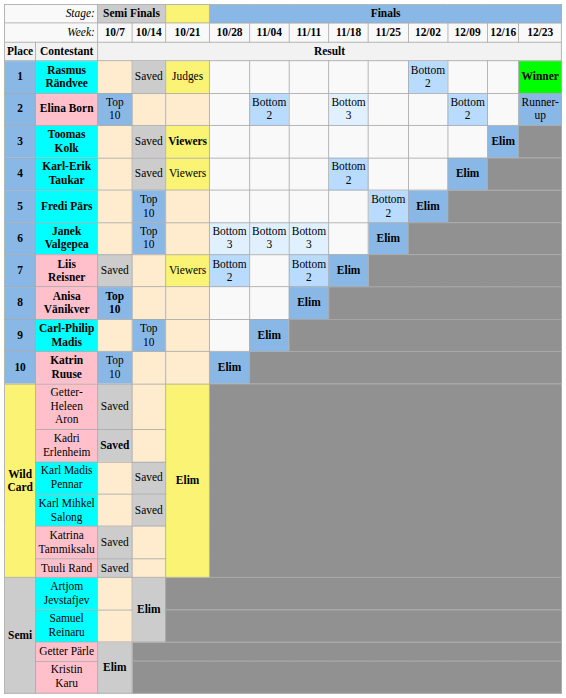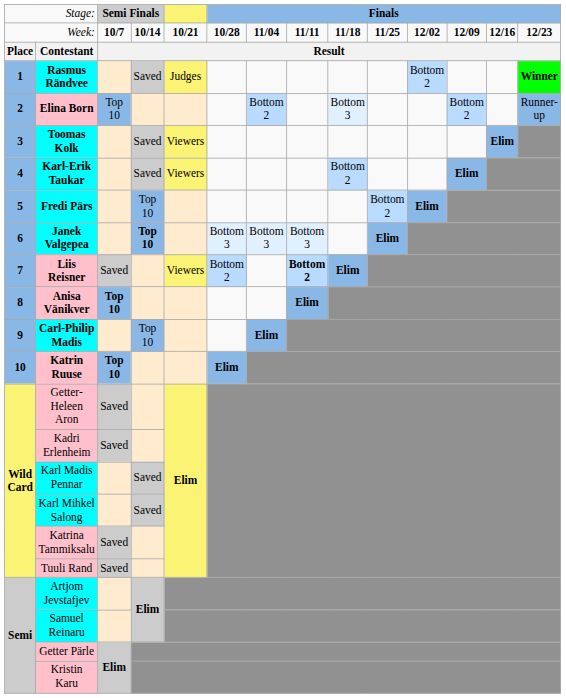(188, 141) bold -> (186, 141) normal
(149, 238) normal -> (147, 238) bold
(309, 270) normal -> (307, 270) bold
(115, 367) normal -> (114, 367) bold
(115, 445) bold -> (114, 445) normal
